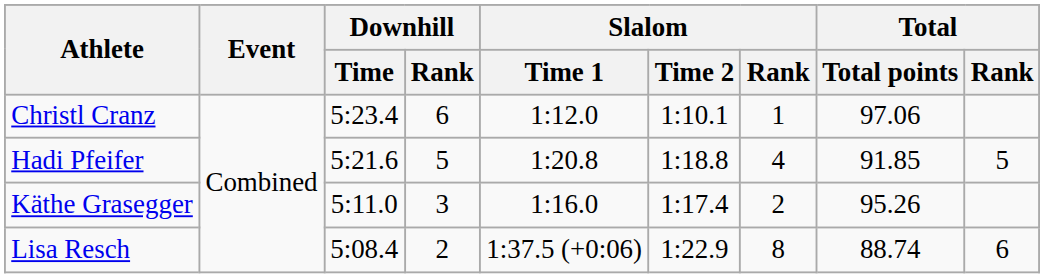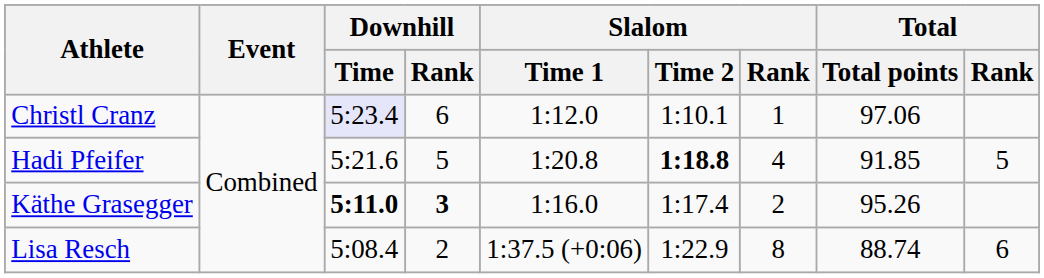(364, 115) no background -> (364, 115) lavender background
(694, 160) normal -> (694, 160) bold
(364, 204) normal -> (364, 204) bold
(442, 204) normal -> (442, 204) bold
